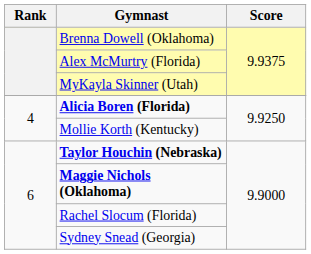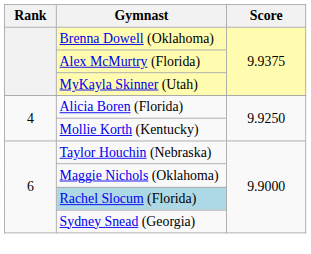(125, 107) bold -> (121, 107) normal
(141, 152) bold -> (135, 152) normal
(105, 183) bold -> (139, 175) normal
(128, 214) no background -> (128, 198) lightblue background
